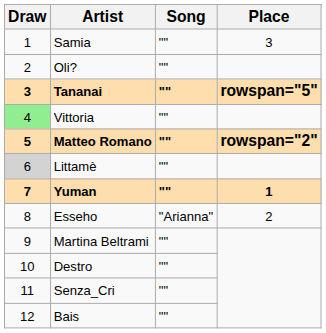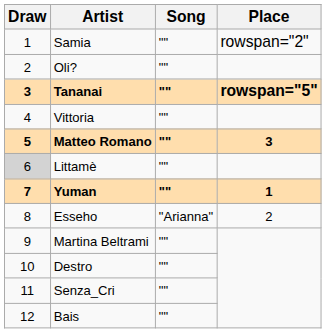(269, 42) 3 -> (265, 41) rowspan="2"
(27, 117) lightgreen background -> (27, 117) no background
(269, 141) rowspan="2" -> (269, 142) 3
